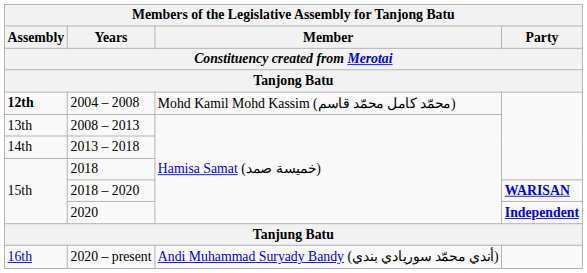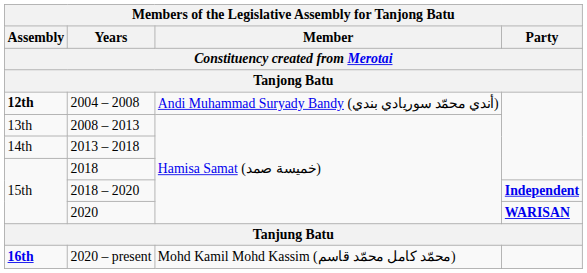(307, 103) Mohd Kamil Mohd Kassim (محمّد كامل محمّد قاسم) -> (328, 103) Andi Muhammad Suryady Bandy (أندي محمّد سوريادي بندي)
(537, 190) WARISAN -> (542, 190) Independent
(542, 212) Independent -> (537, 212) WARISAN
(20, 256) normal -> (21, 256) bold
(328, 257) Andi Muhammad Suryady Bandy (أندي محمّد سوريادي بندي) -> (307, 257) Mohd Kamil Mohd Kassim (محمّد كامل محمّد قاسم)
